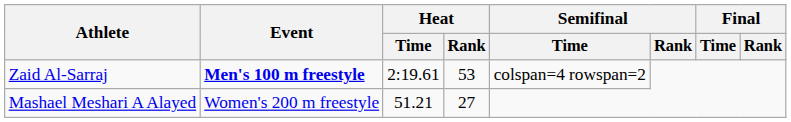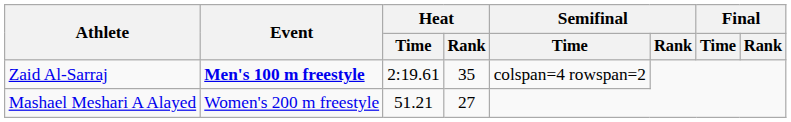(467, 74) 53 -> (467, 74) 35
